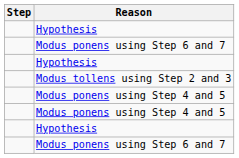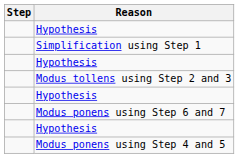(131, 46) Modus ponens using Step 6 and 7 -> (118, 46) Simplification using Step 1
(131, 95) Modus ponens using Step 4 and 5 -> (67, 95) Hypothesis
(131, 112) Modus ponens using Step 4 and 5 -> (131, 112) Modus ponens using Step 6 and 7
(131, 145) Modus ponens using Step 6 and 7 -> (131, 145) Modus ponens using Step 4 and 5
